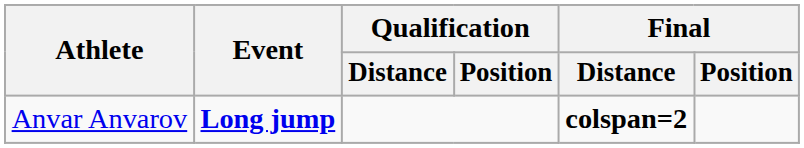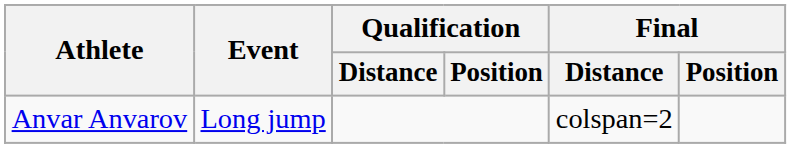(268, 119) bold -> (263, 119) normal
(626, 119) bold -> (614, 119) normal
